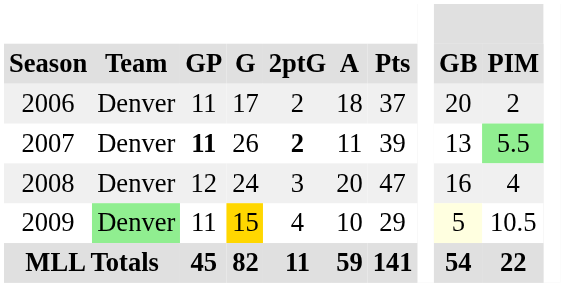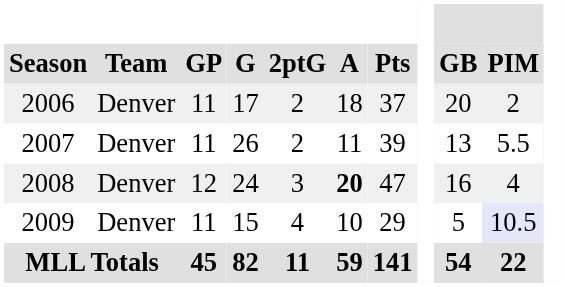(204, 143) bold -> (204, 143) normal
(297, 143) bold -> (297, 143) normal
(513, 143) lightgreen background -> (513, 143) no background
(349, 182) normal -> (349, 182) bold
(136, 222) lightgreen background -> (136, 222) no background
(245, 222) gold background -> (245, 222) no background
(458, 222) lightyellow background -> (458, 222) no background
(513, 222) no background -> (513, 222) lavender background
